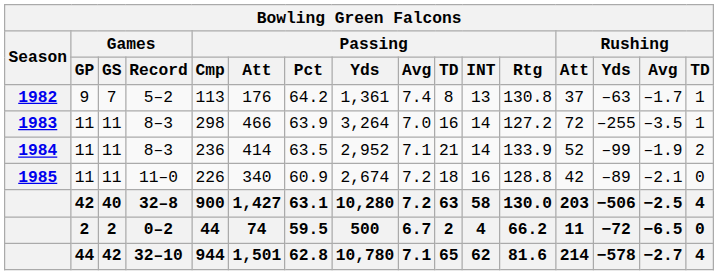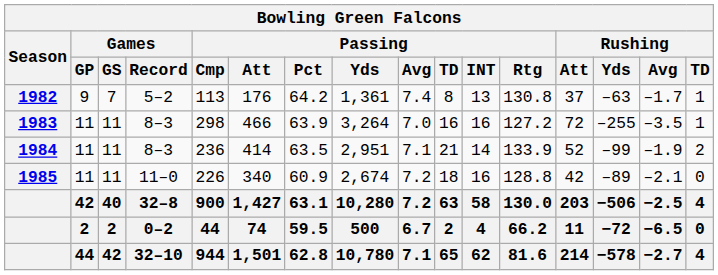(481, 124) 14 -> (481, 124) 16
(365, 150) 2,952 -> (365, 150) 2,951
